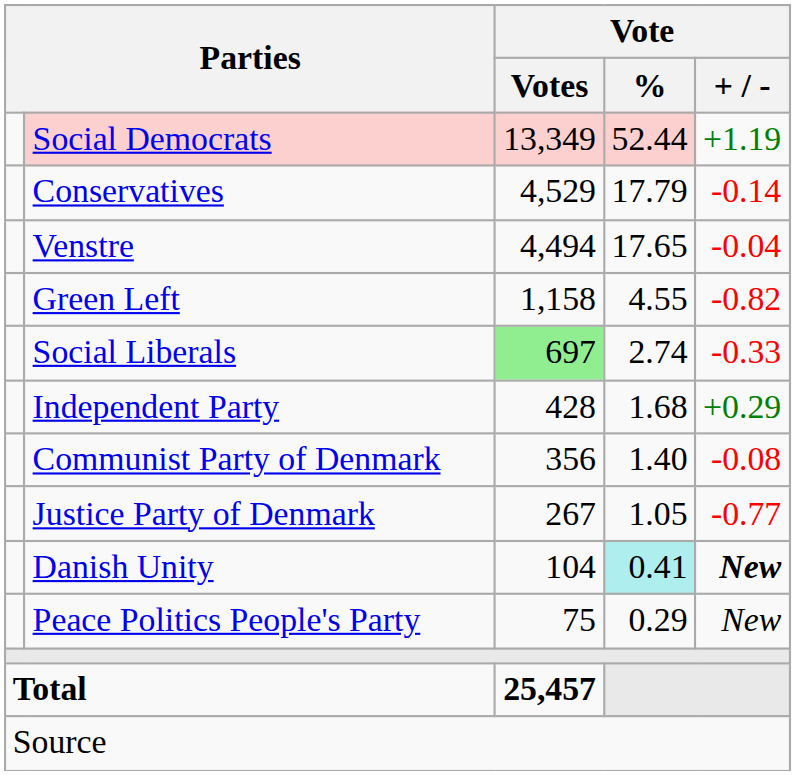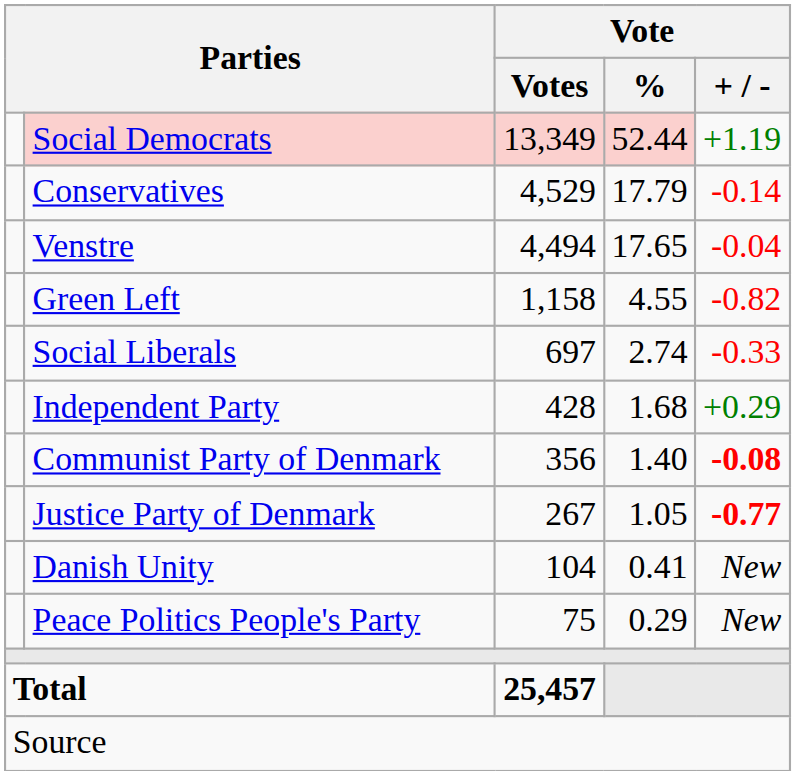(571, 352) lightgreen background -> (571, 352) no background
(746, 459) normal -> (746, 459) bold
(746, 513) normal -> (746, 513) bold
(658, 566) paleturquoise background -> (658, 566) no background
(750, 566) bold -> (751, 566) normal
